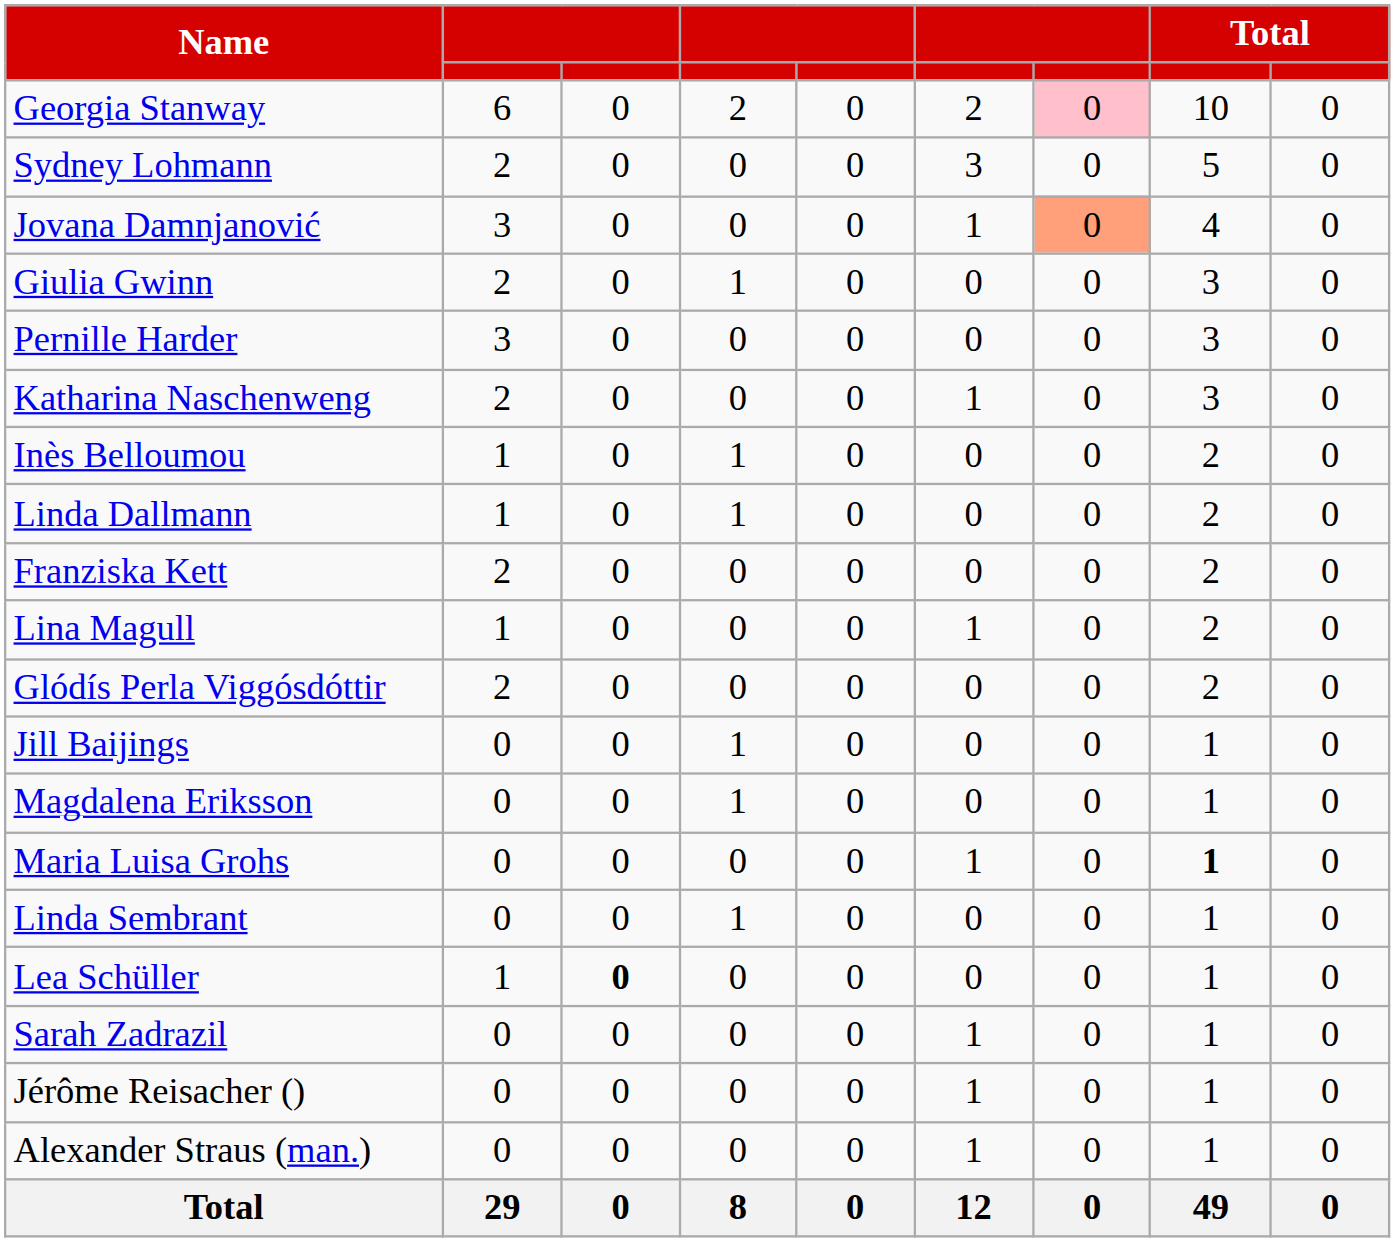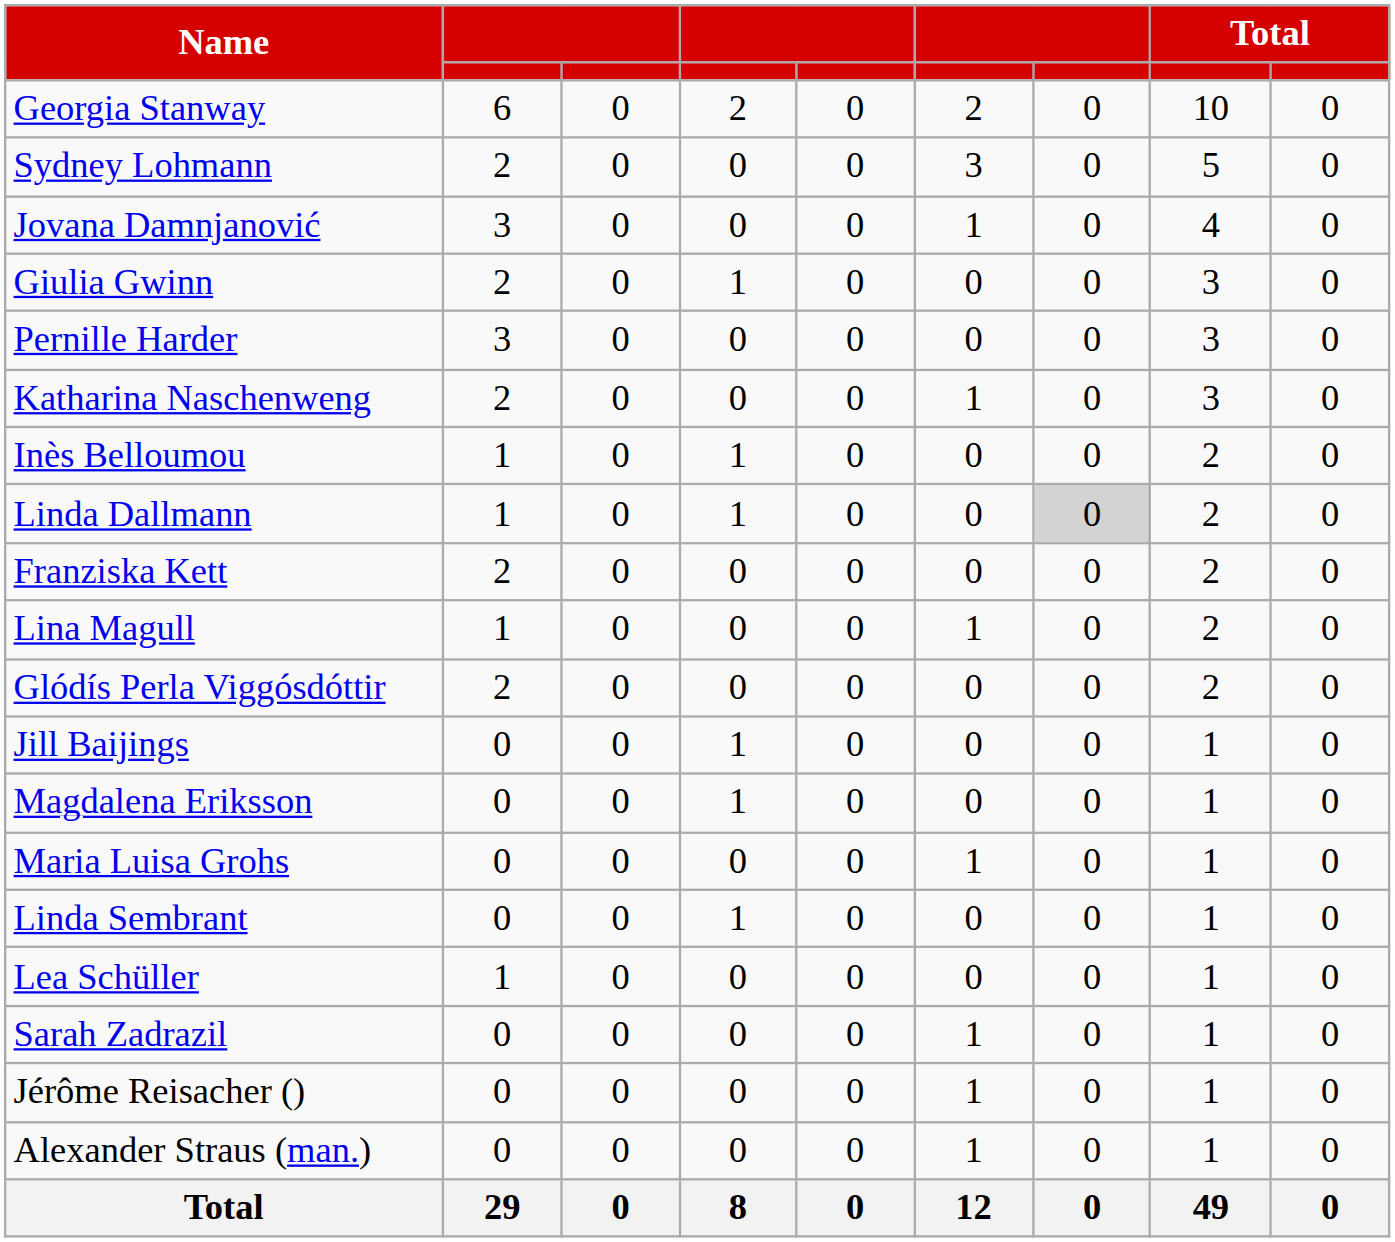(1092, 108) pink background -> (1092, 108) no background
(1092, 223) lightsalmon background -> (1092, 223) no background
(1092, 513) no background -> (1092, 513) lightgrey background
(1211, 860) bold -> (1211, 860) normal
(621, 975) bold -> (621, 975) normal
